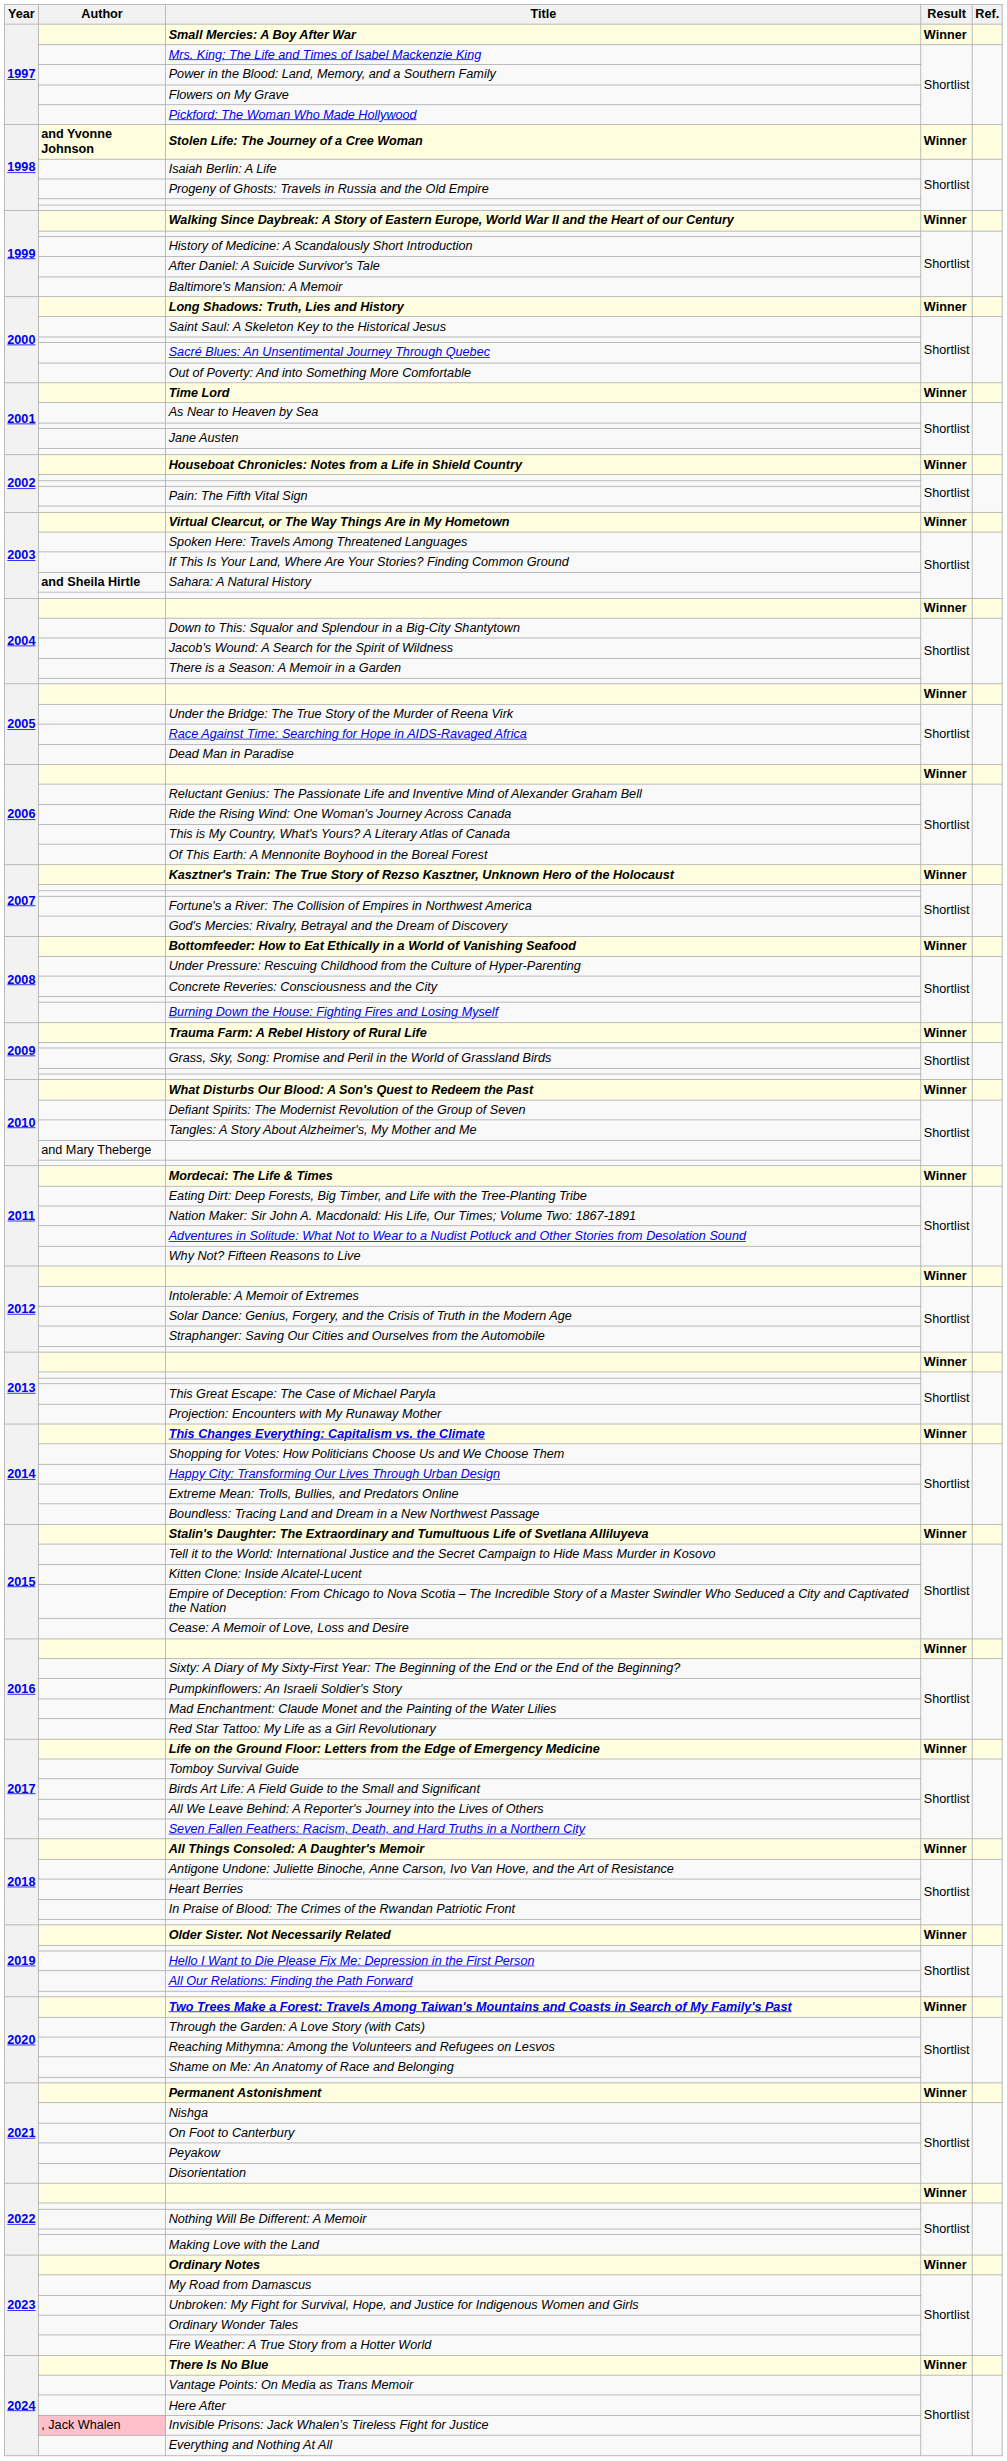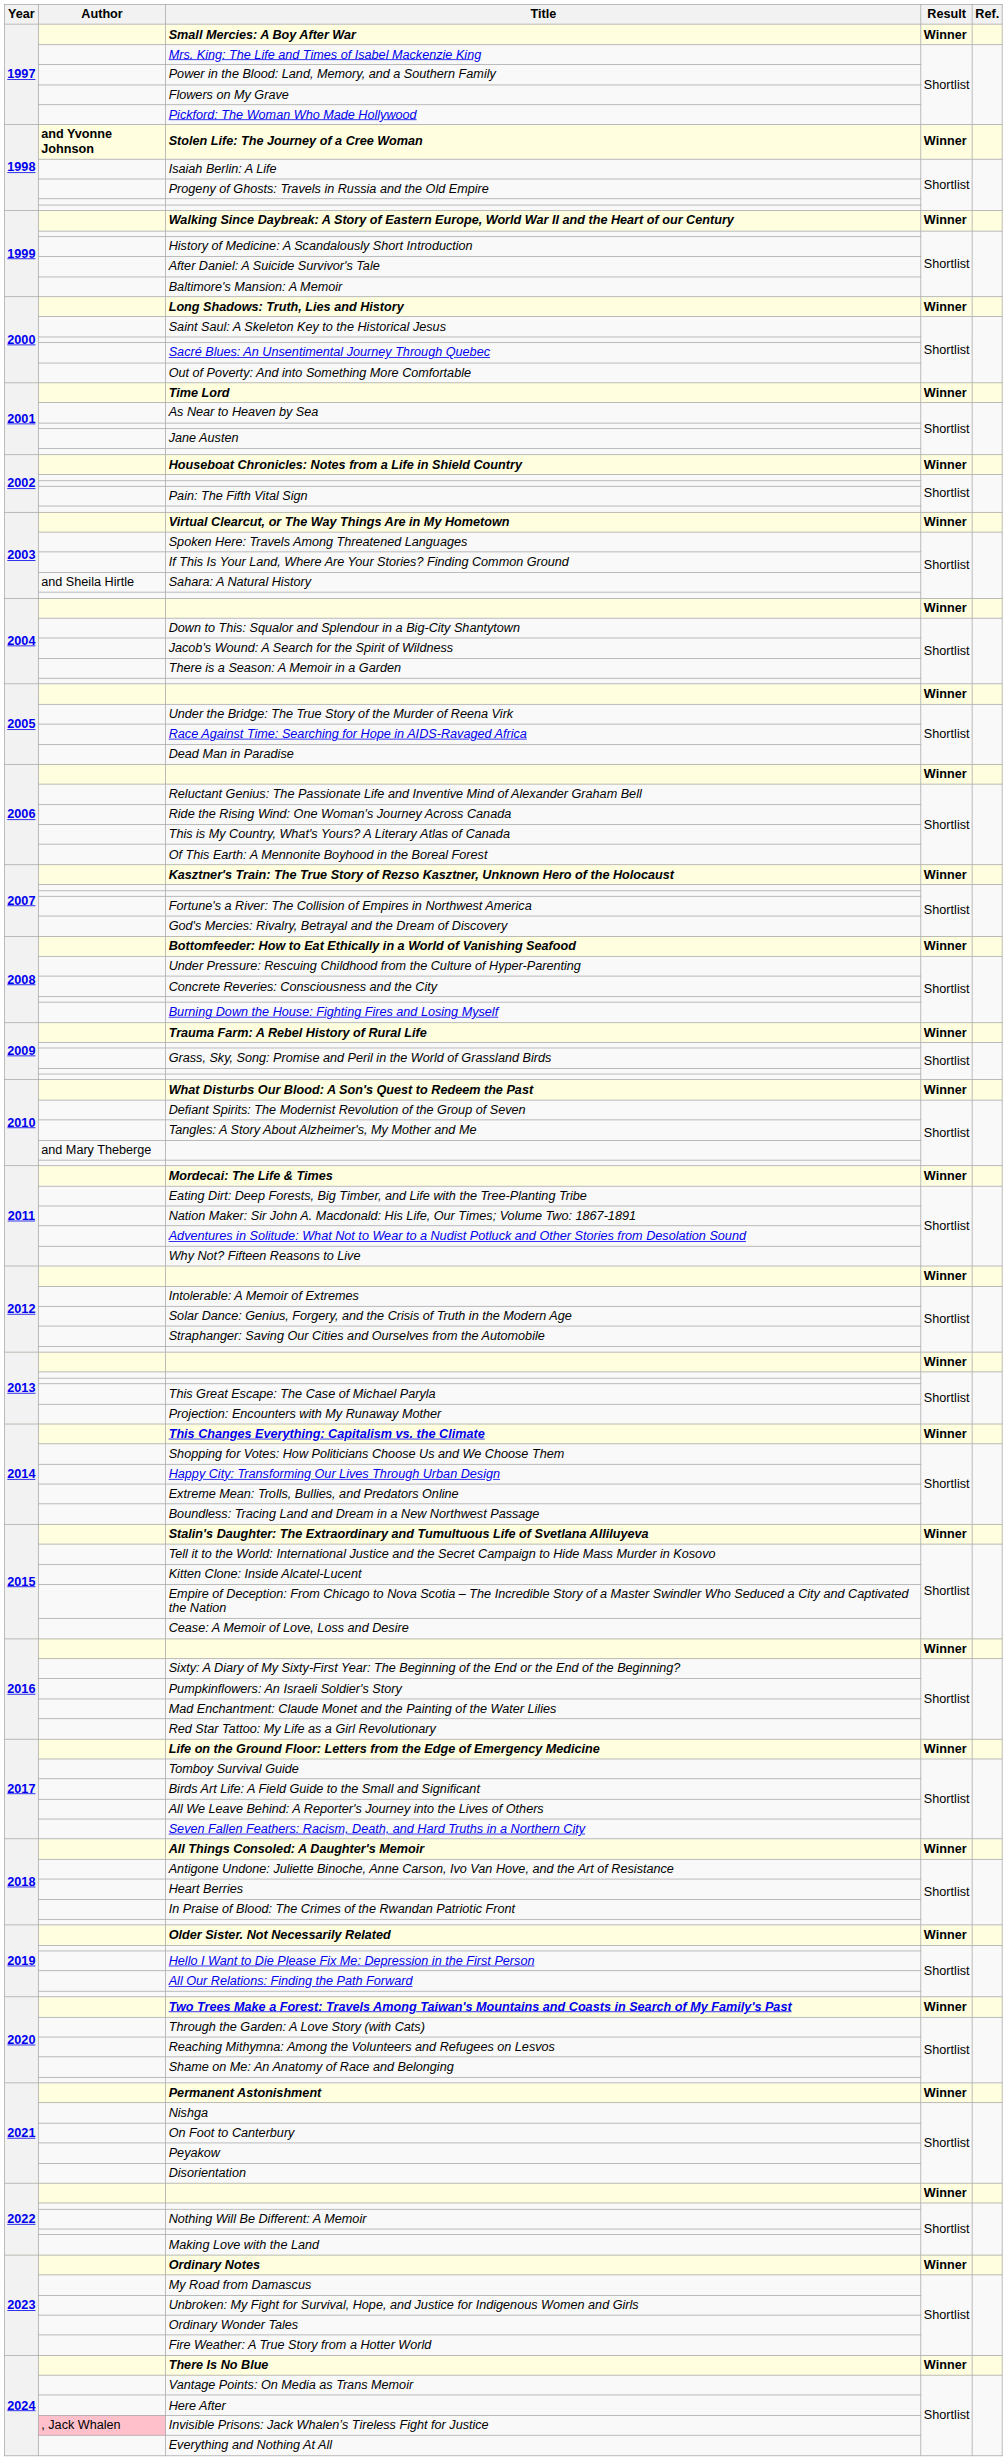(91, 582) bold -> (88, 582) normal
